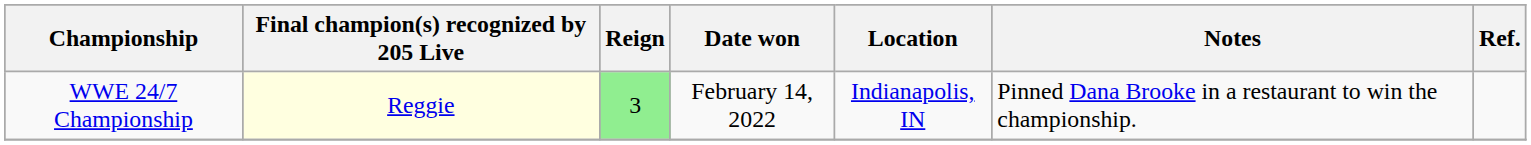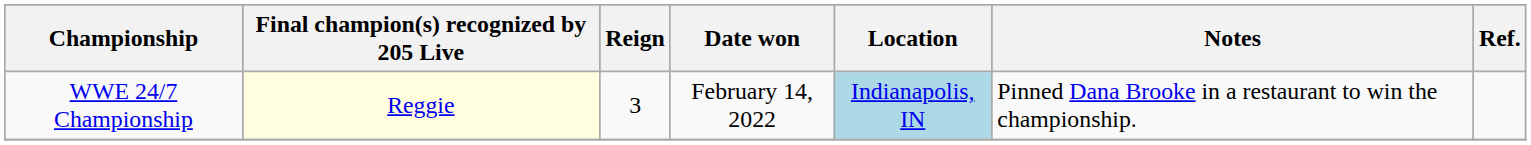(635, 104) lightgreen background -> (635, 104) no background
(913, 104) no background -> (913, 104) lightblue background
